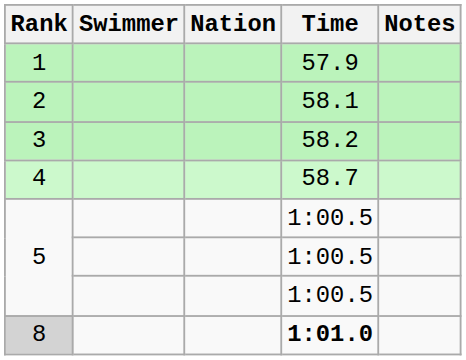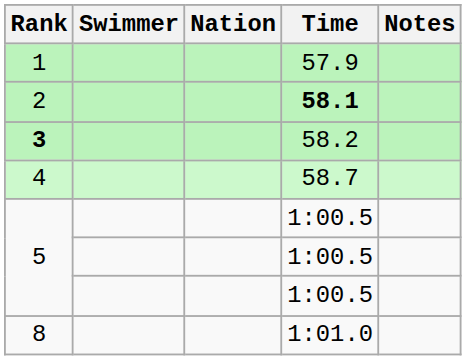(330, 102) normal -> (330, 102) bold
(39, 141) normal -> (39, 141) bold
(39, 334) lightgrey background -> (39, 334) no background
(330, 334) bold -> (330, 334) normal
